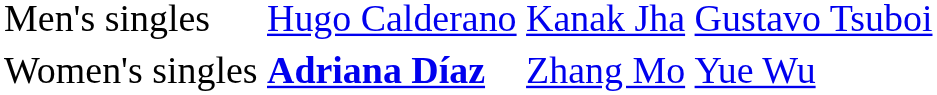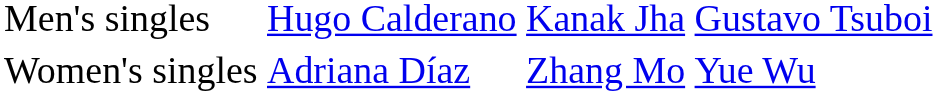(376, 70) bold -> (369, 70) normal
